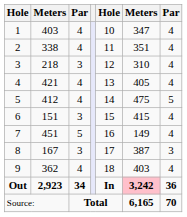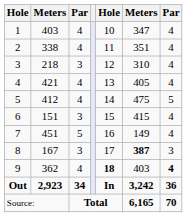(141, 151) normal -> (141, 151) bold
(109, 168) normal -> (109, 168) bold
(171, 168) normal -> (171, 168) bold
(141, 185) pink background -> (141, 185) no background
